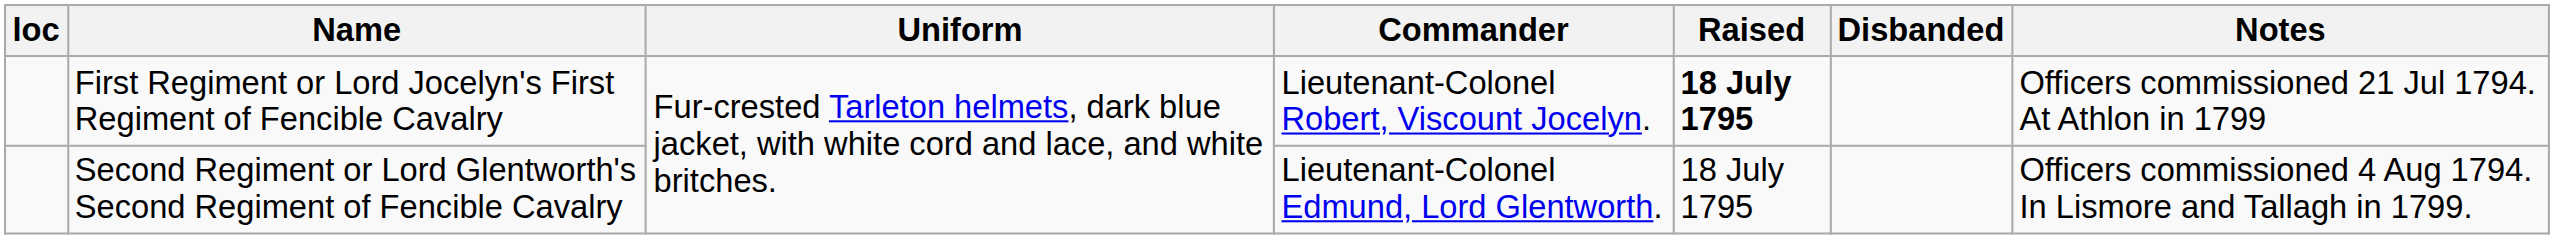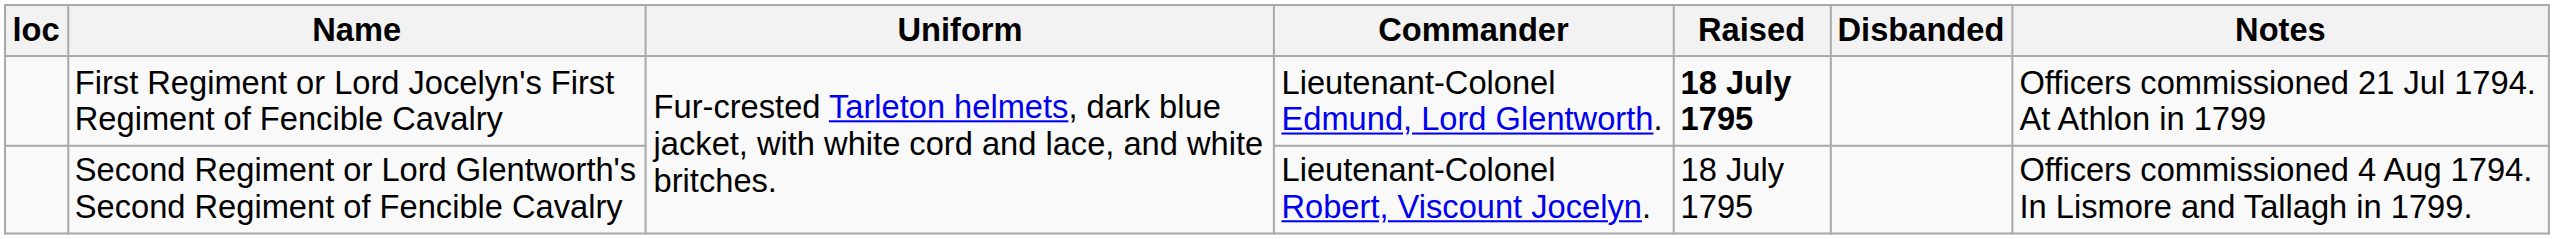(1466, 100) Lieutenant-Colonel Robert, Viscount Jocelyn. -> (1472, 100) Lieutenant-Colonel Edmund, Lord Glentworth.
(1472, 188) Lieutenant-Colonel Edmund, Lord Glentworth. -> (1466, 188) Lieutenant-Colonel Robert, Viscount Jocelyn.
